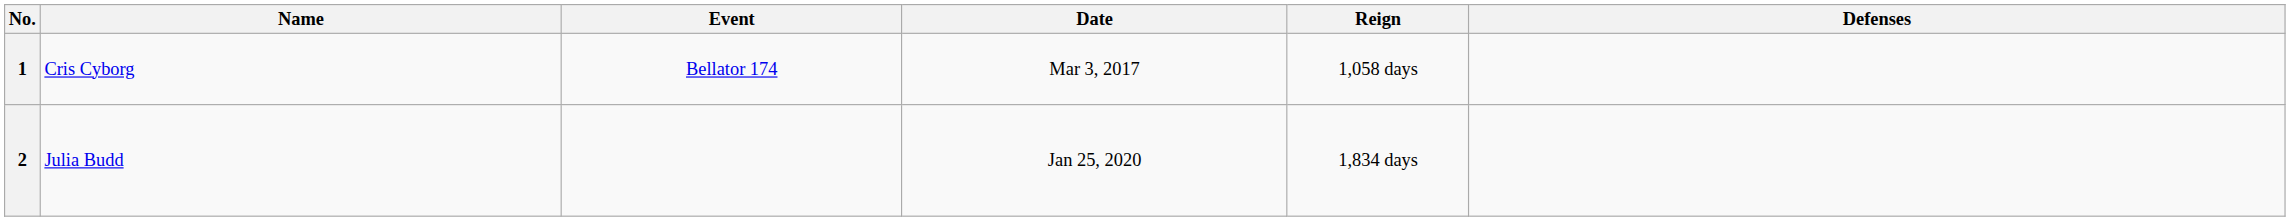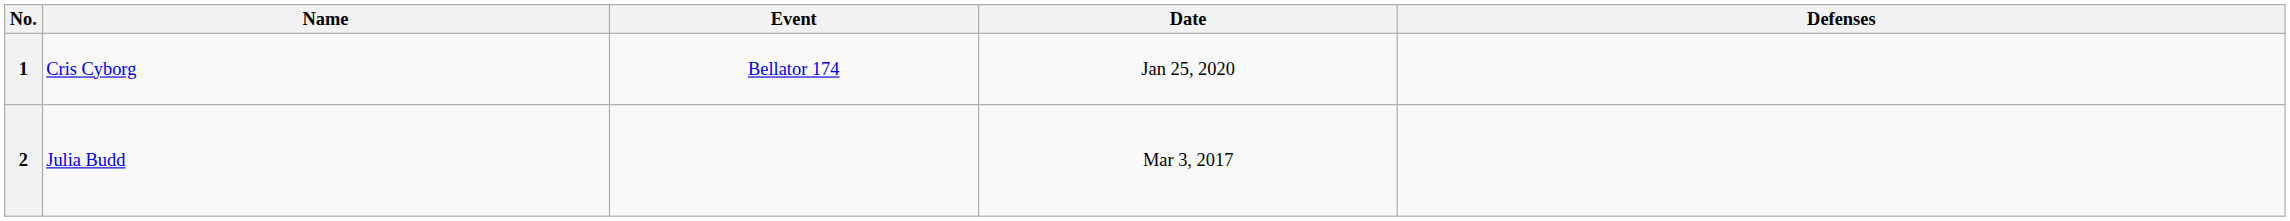- column: (1378, 19)
(1095, 68) Mar 3, 2017 -> (1188, 68) Jan 25, 2020
(1095, 160) Jan 25, 2020 -> (1188, 160) Mar 3, 2017
